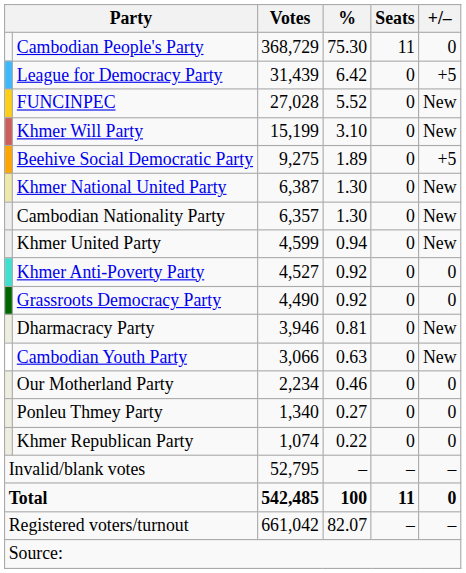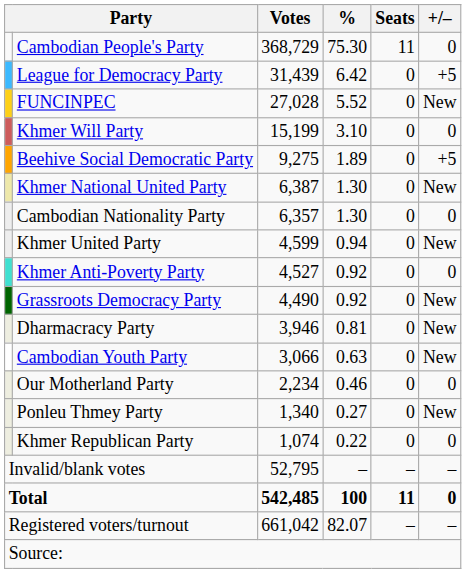(440, 131) New -> (452, 131) 0
(440, 215) New -> (452, 215) 0
(452, 300) 0 -> (440, 300) New
(452, 412) 0 -> (440, 412) New
